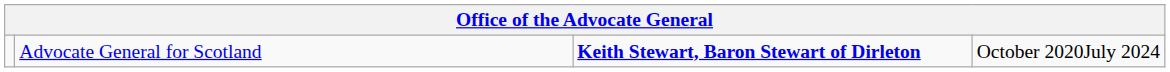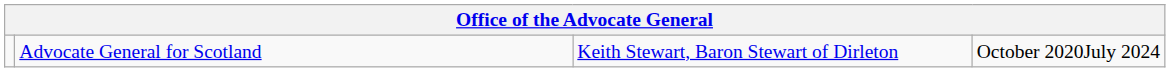(749, 50) bold -> (738, 50) normal
